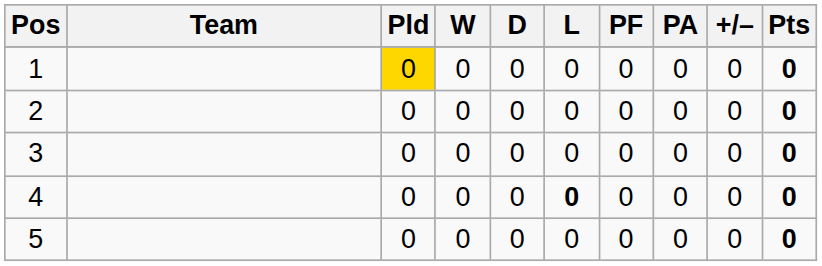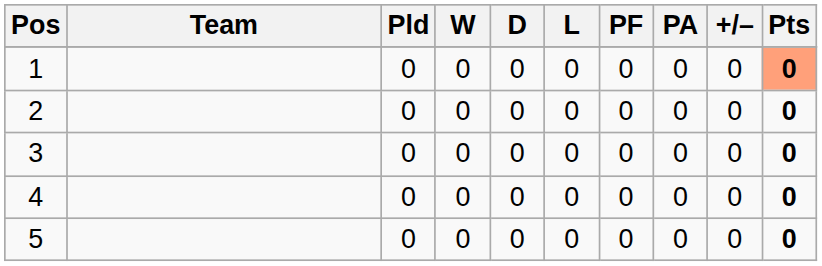(409, 68) gold background -> (409, 68) no background
(789, 68) no background -> (789, 68) lightsalmon background
(572, 196) bold -> (572, 196) normal
